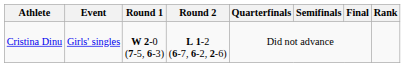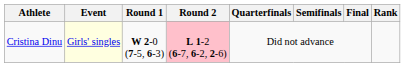(93, 42) no background -> (93, 42) lightyellow background
(198, 48) no background -> (198, 48) pink background
